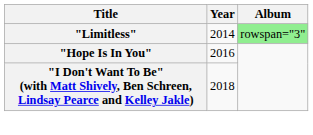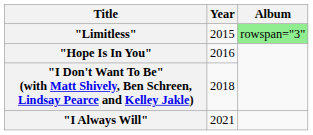(222, 33) 2014 -> (222, 33) 2015
+ row: (106, 120)
